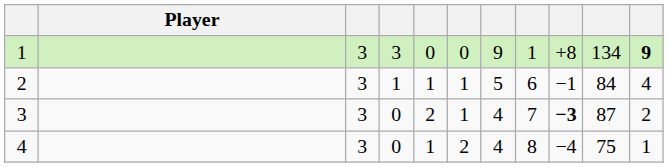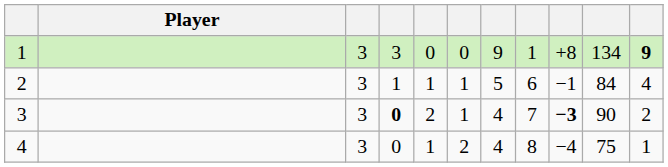(396, 114) normal -> (396, 114) bold
(606, 114) 87 -> (606, 114) 90
